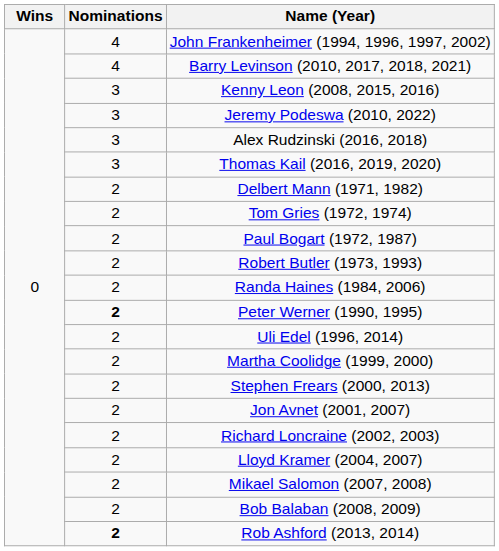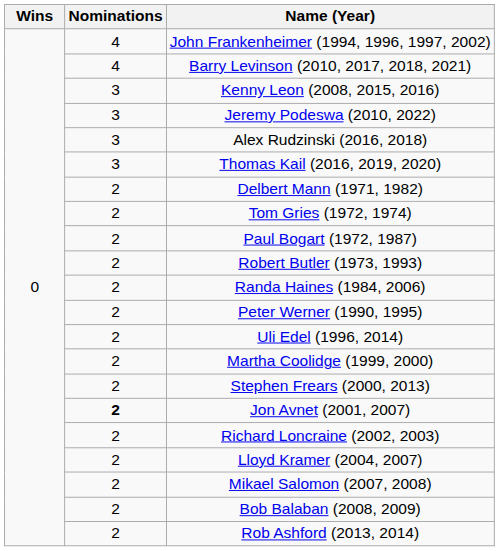(116, 312) bold -> (116, 312) normal
(116, 410) normal -> (116, 410) bold
(116, 533) bold -> (116, 533) normal
